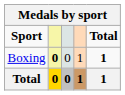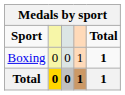(55, 57) bold -> (55, 57) normal
